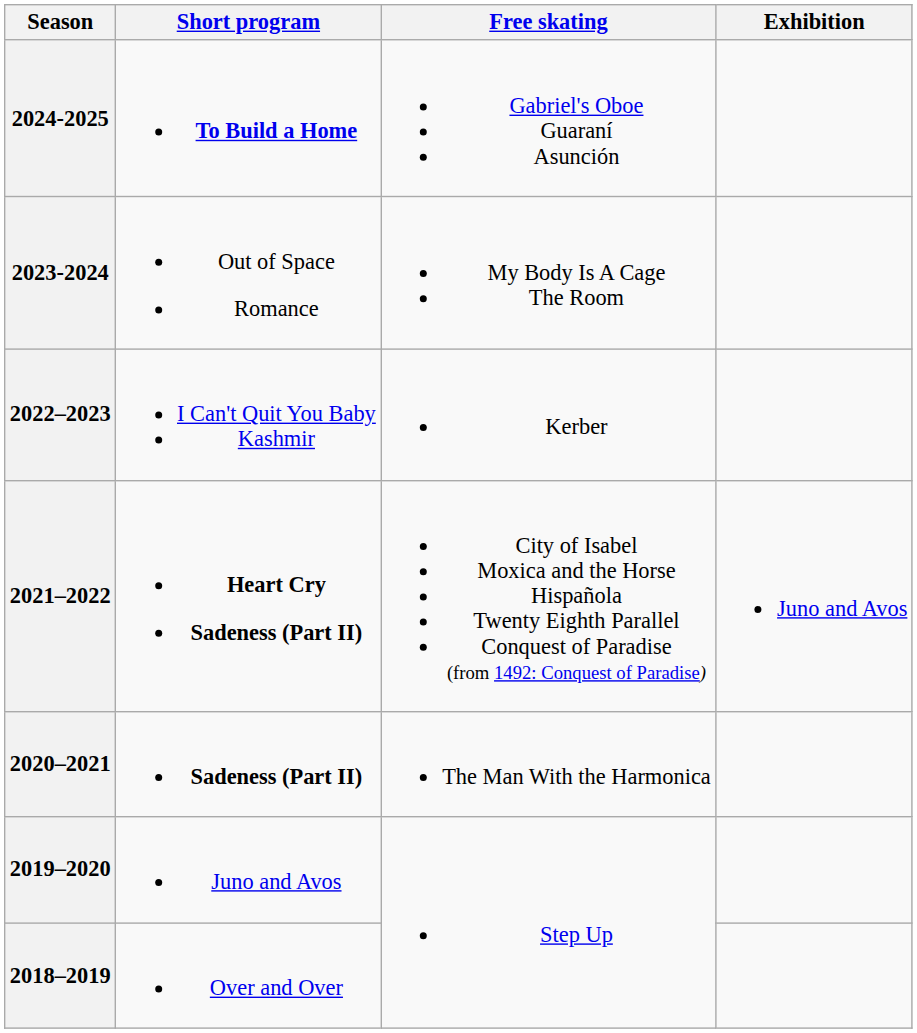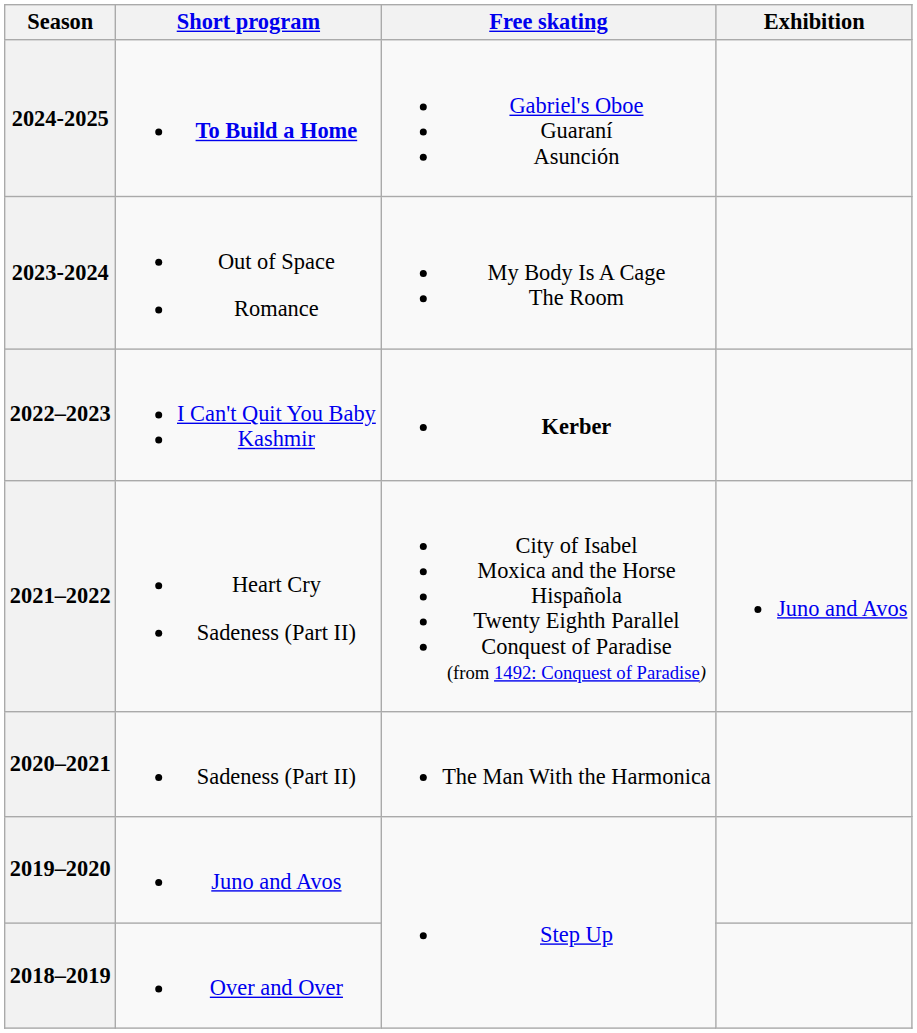(548, 427) normal -> (548, 427) bold
(248, 608) bold -> (248, 608) normal
(248, 777) bold -> (248, 777) normal
